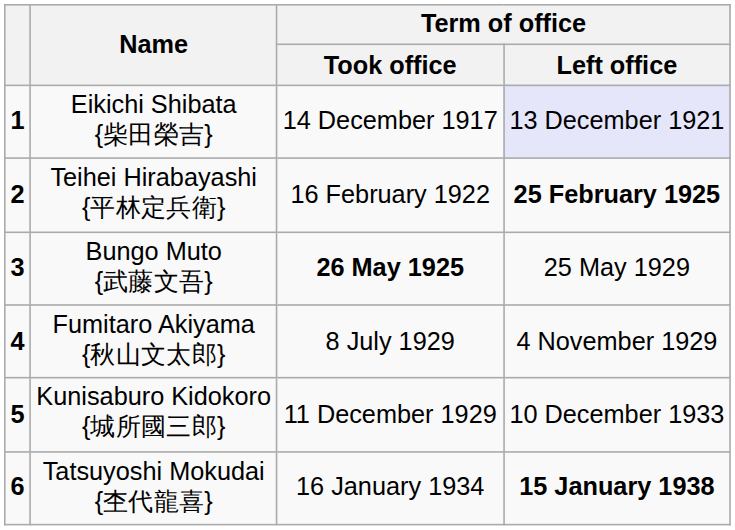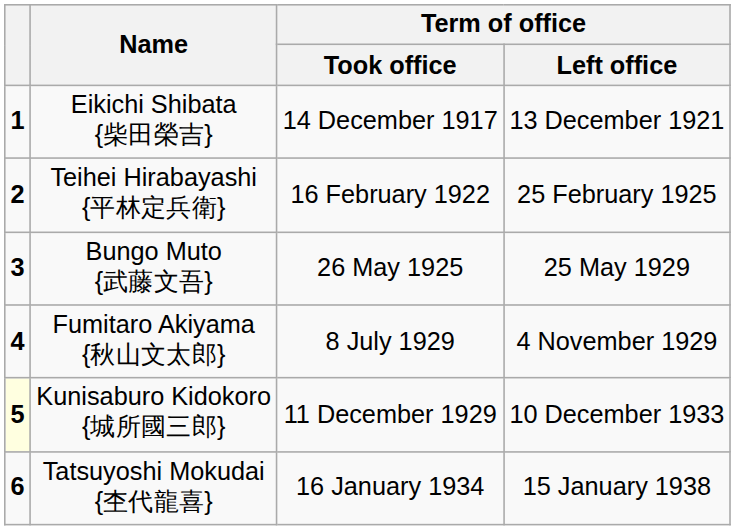(617, 121) lavender background -> (617, 121) no background
(617, 194) bold -> (617, 194) normal
(390, 267) bold -> (390, 267) normal
(18, 414) no background -> (18, 414) lightyellow background
(617, 487) bold -> (617, 487) normal
